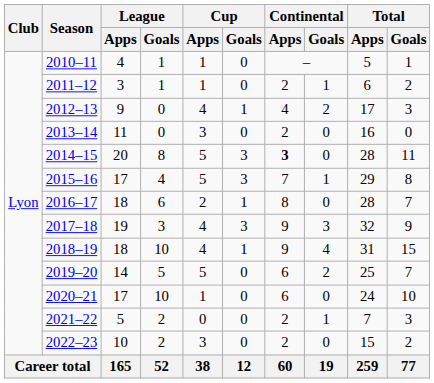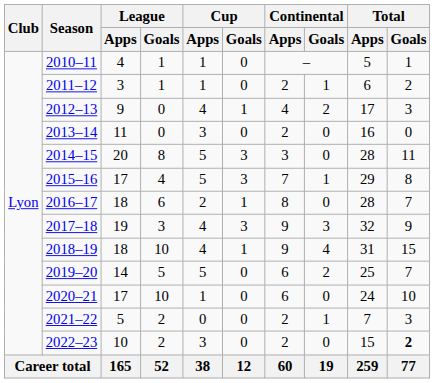(285, 156) bold -> (285, 156) normal
(408, 343) normal -> (408, 343) bold
